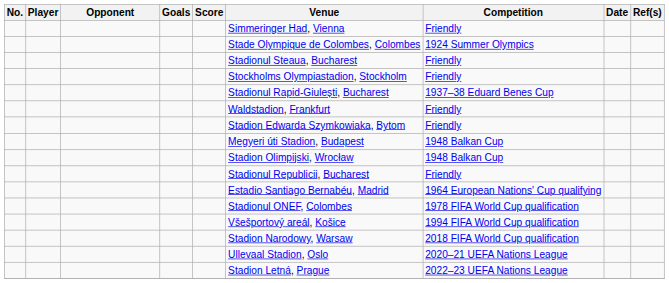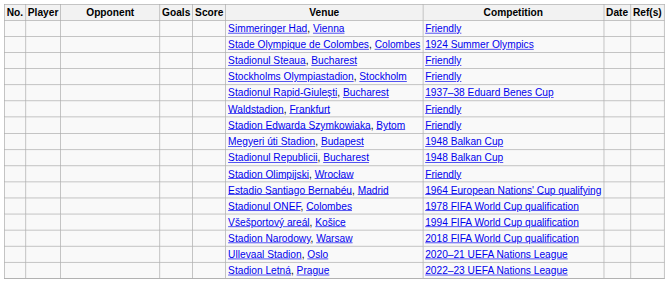(291, 158) Stadion Olimpijski, Wrocław -> (299, 158) Stadionul Republicii, Bucharest
(299, 174) Stadionul Republicii, Bucharest -> (291, 174) Stadion Olimpijski, Wrocław
